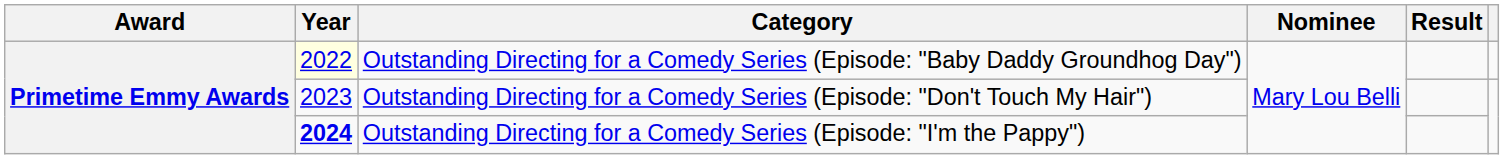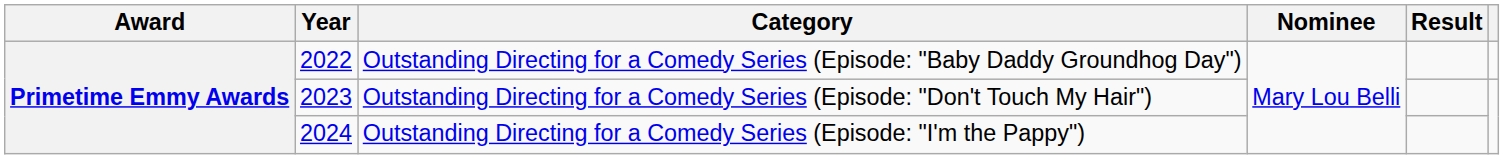(326, 60) lightyellow background -> (326, 60) no background
(326, 134) bold -> (326, 134) normal
